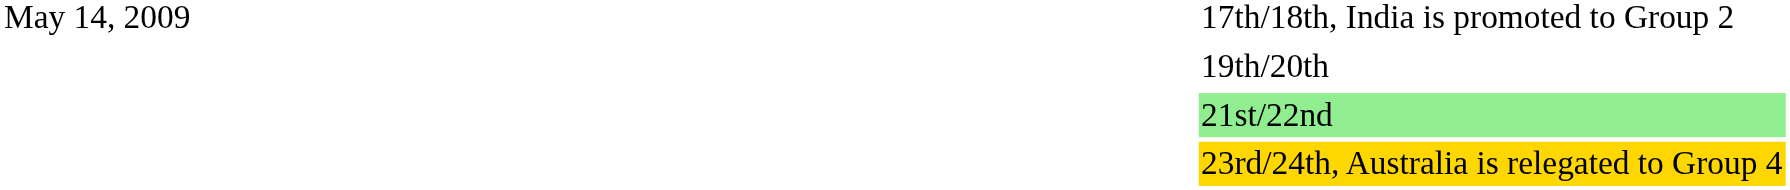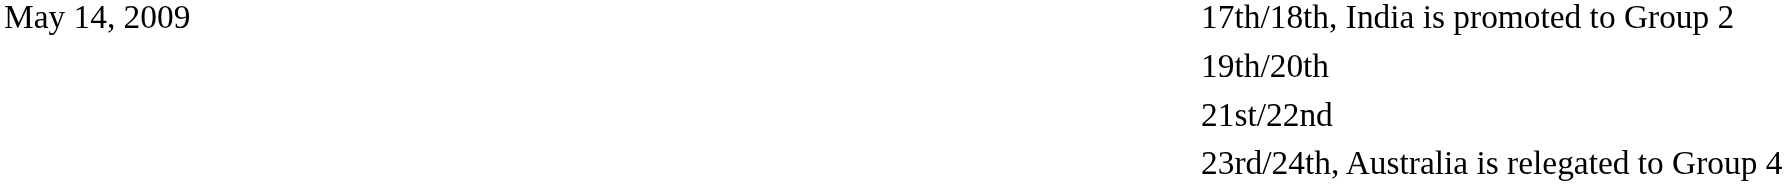(1267, 114) lightgreen background -> (1267, 114) no background
(1492, 163) gold background -> (1492, 163) no background
